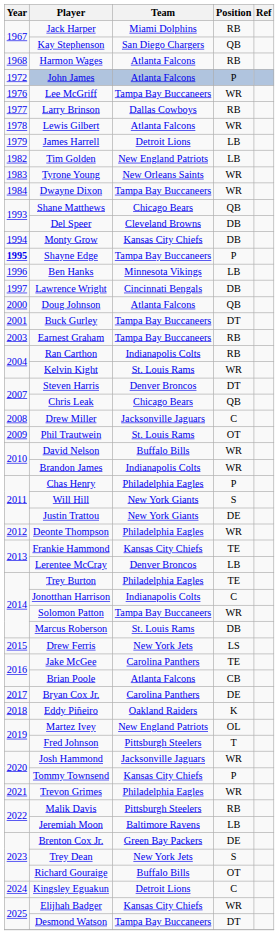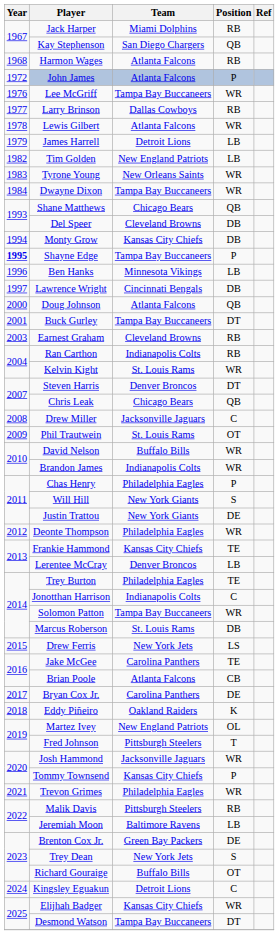(163, 337) Tampa Bay Buccaneers -> (163, 337) Cleveland Browns
